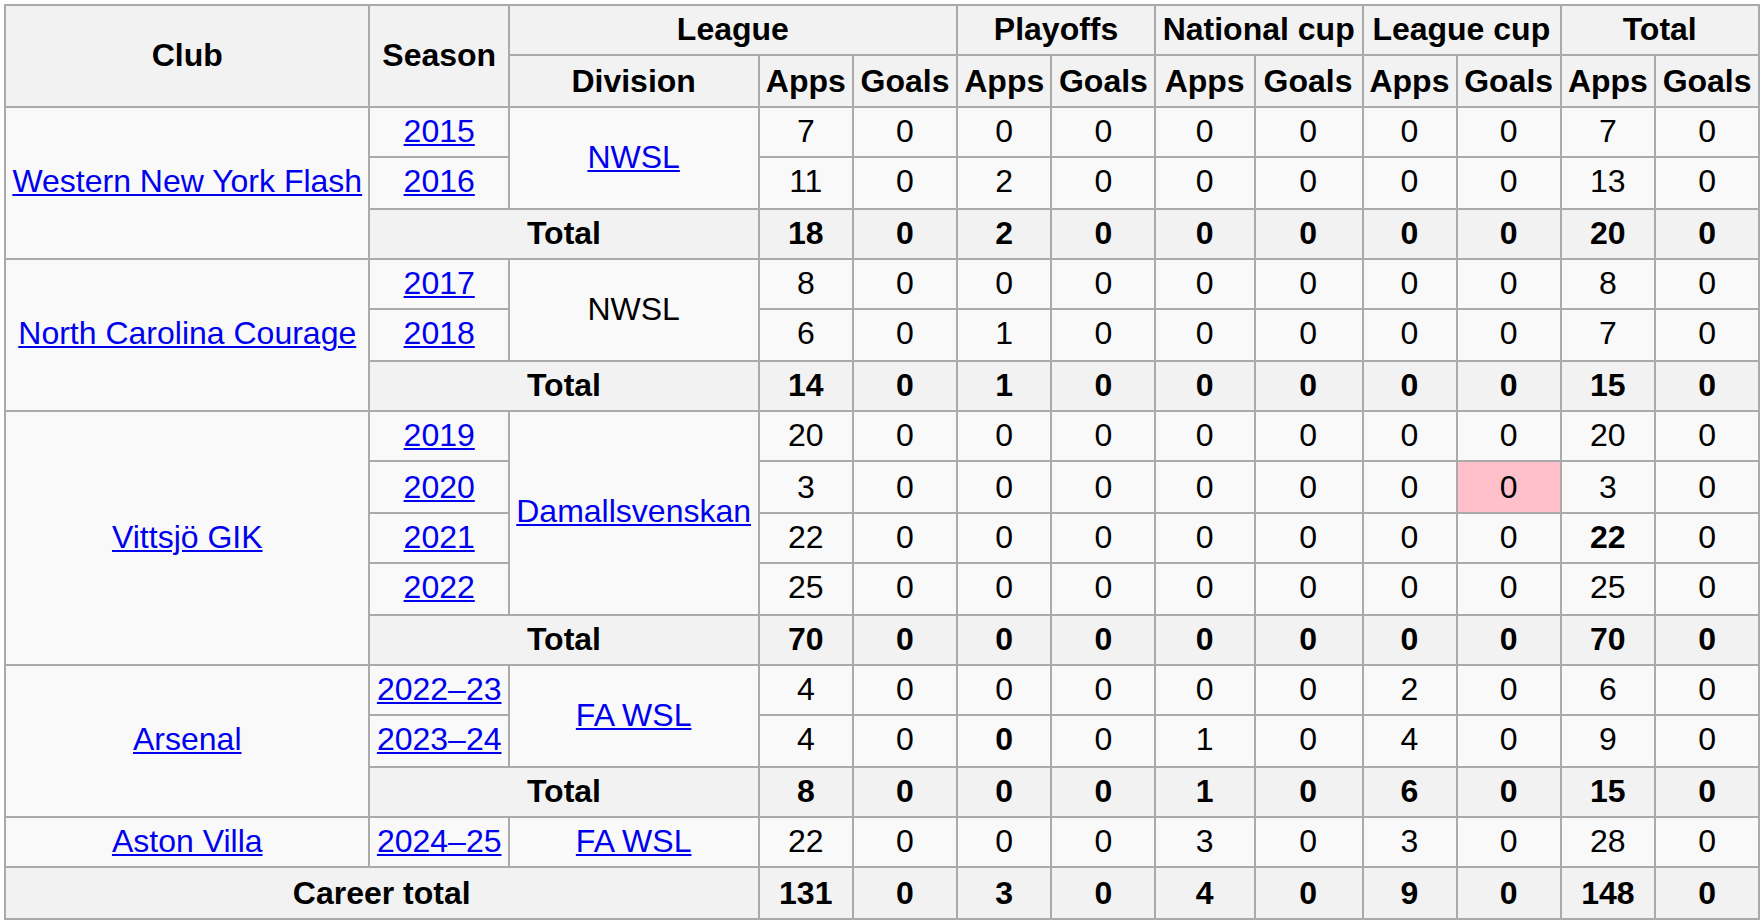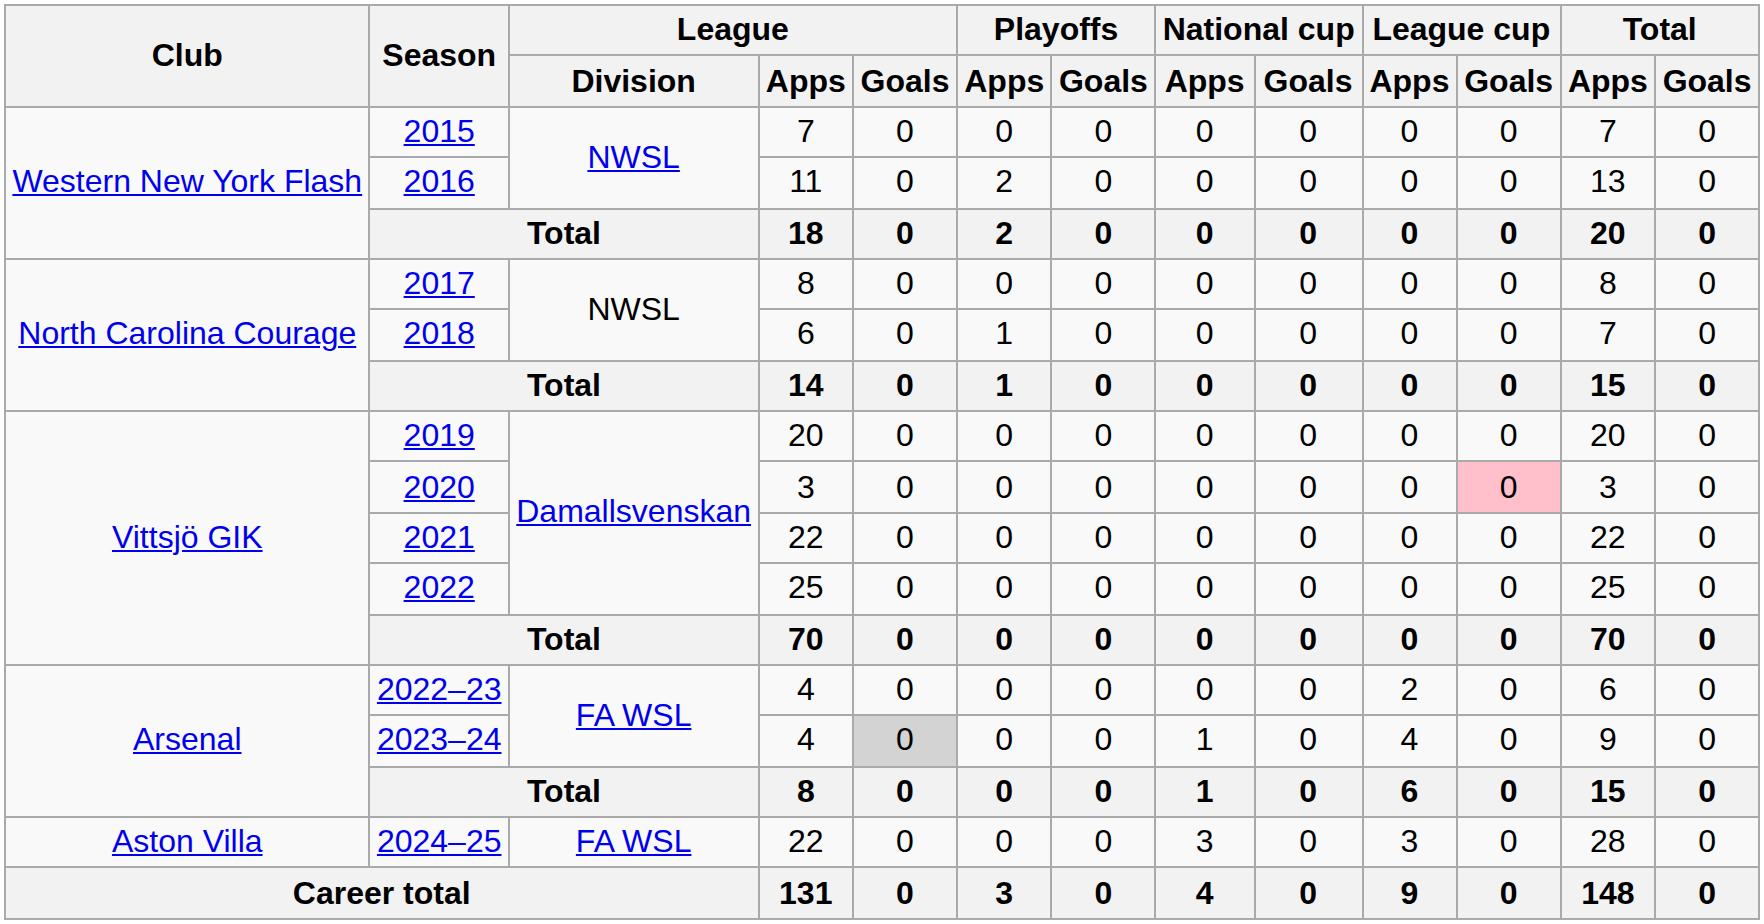(1608, 537) bold -> (1608, 537) normal
(905, 740) no background -> (905, 740) lightgrey background
(1004, 740) bold -> (1004, 740) normal
